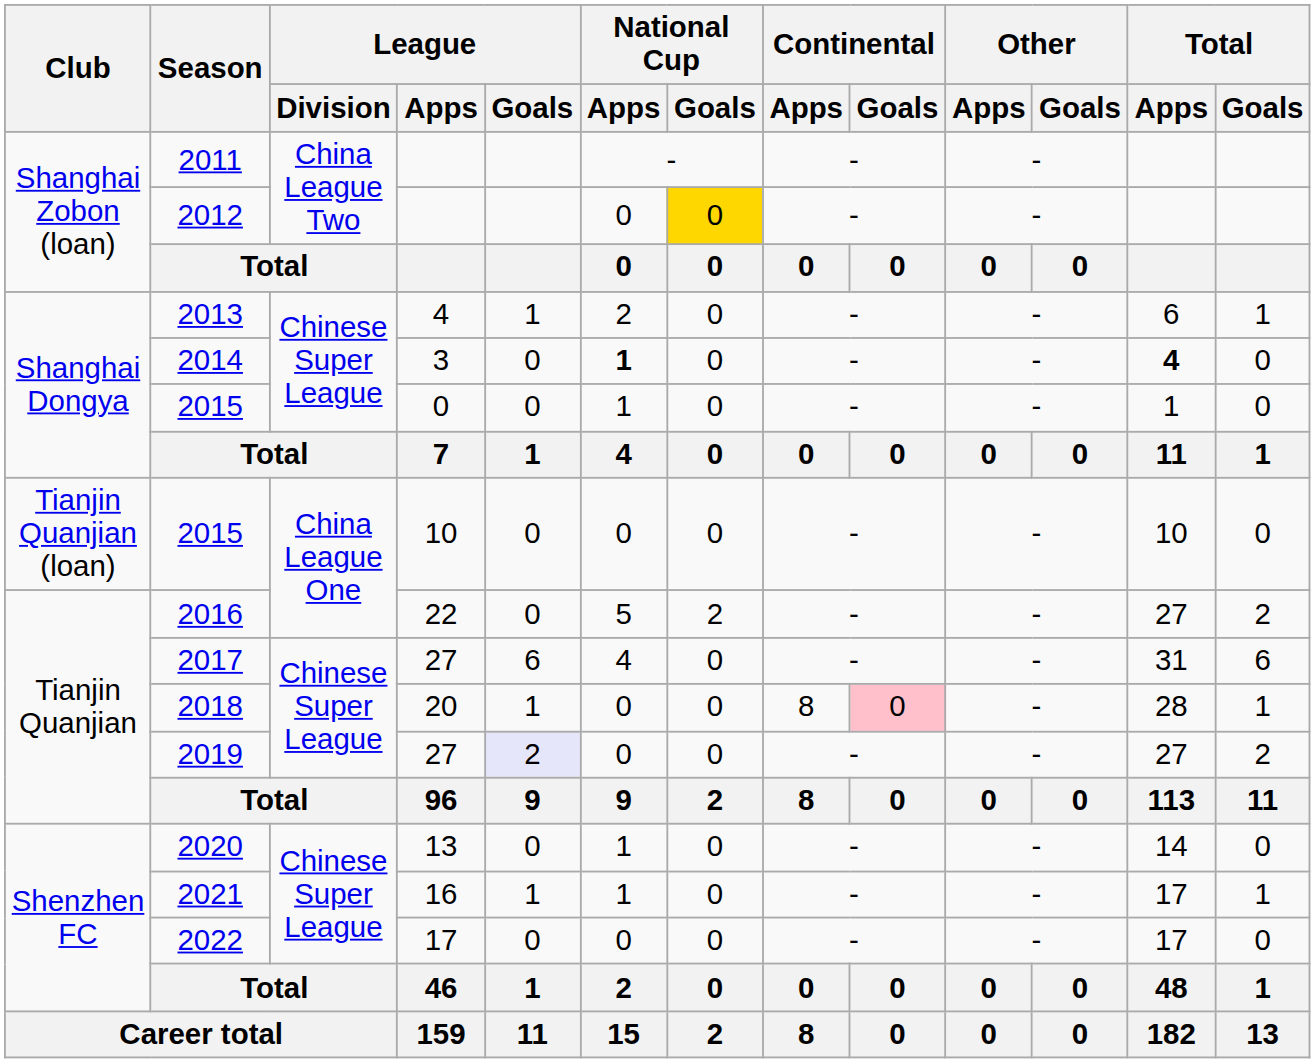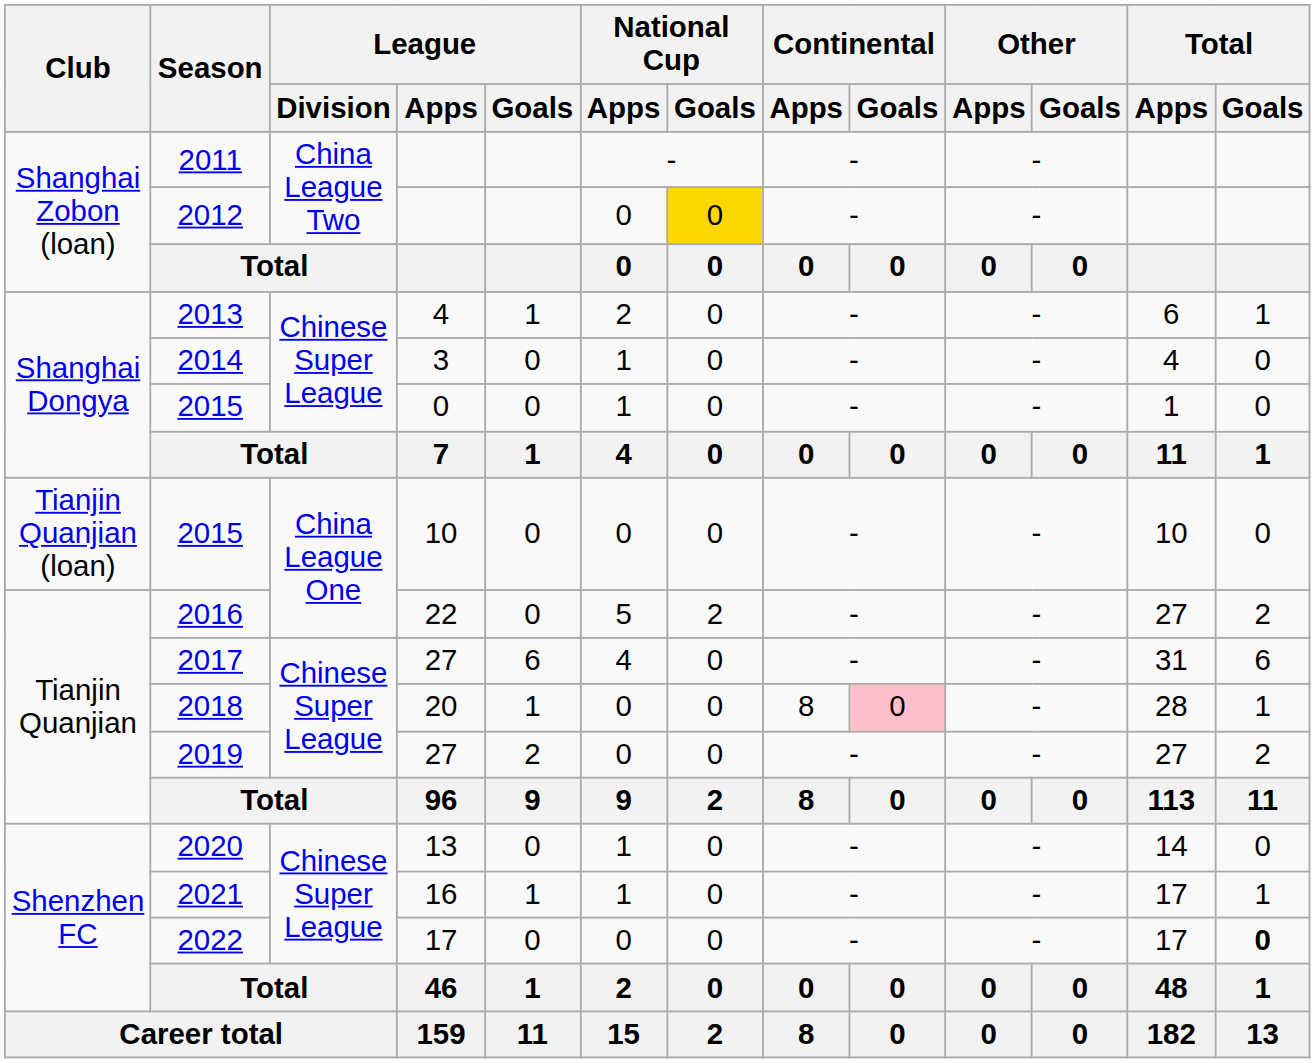(624, 360) bold -> (624, 360) normal
(1171, 360) bold -> (1171, 360) normal
(532, 753) lavender background -> (532, 753) no background
(1263, 940) normal -> (1263, 940) bold
